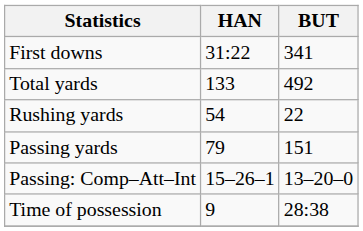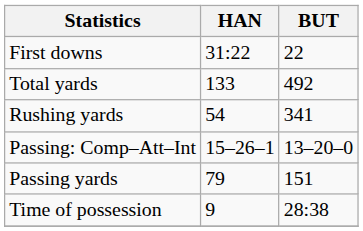(299, 52) 341 -> (294, 52) 22
(294, 115) 22 -> (299, 115) 341
rows swapped: (63, 146) <-> (103, 178)
